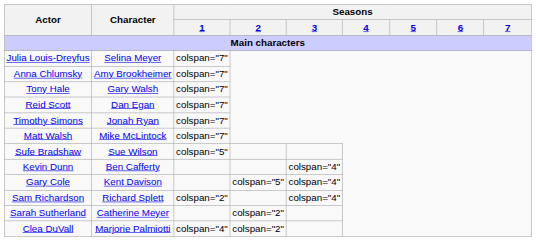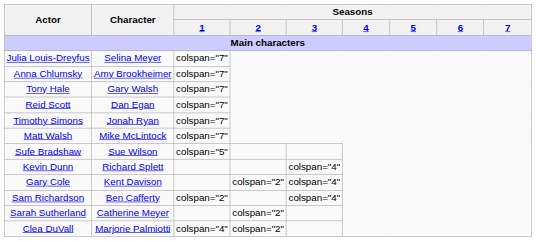(133, 167) Ben Cafferty -> (133, 167) Richard Splett
(258, 182) colspan="5" -> (258, 182) colspan="2"
(133, 197) Richard Splett -> (133, 197) Ben Cafferty
